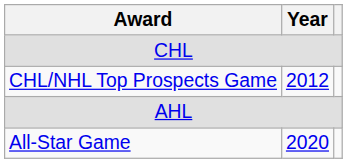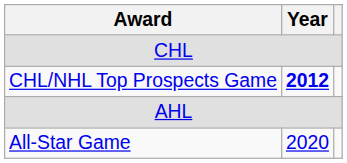(307, 81) normal -> (307, 81) bold
